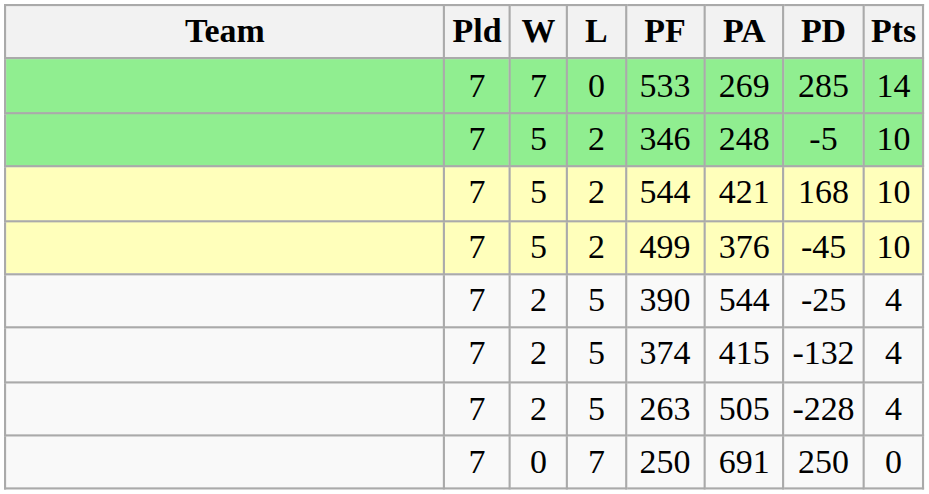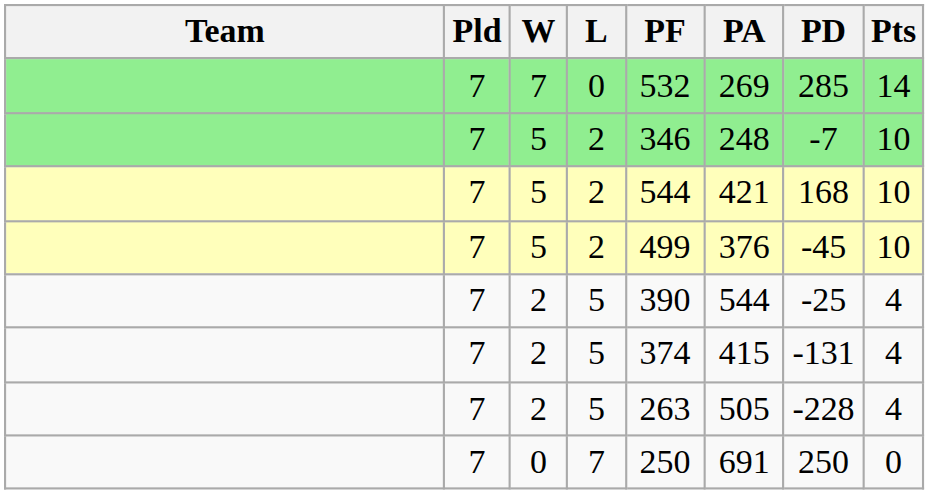(665, 85) 533 -> (665, 85) 532
(823, 138) -5 -> (823, 138) -7
(823, 354) -132 -> (823, 354) -131
